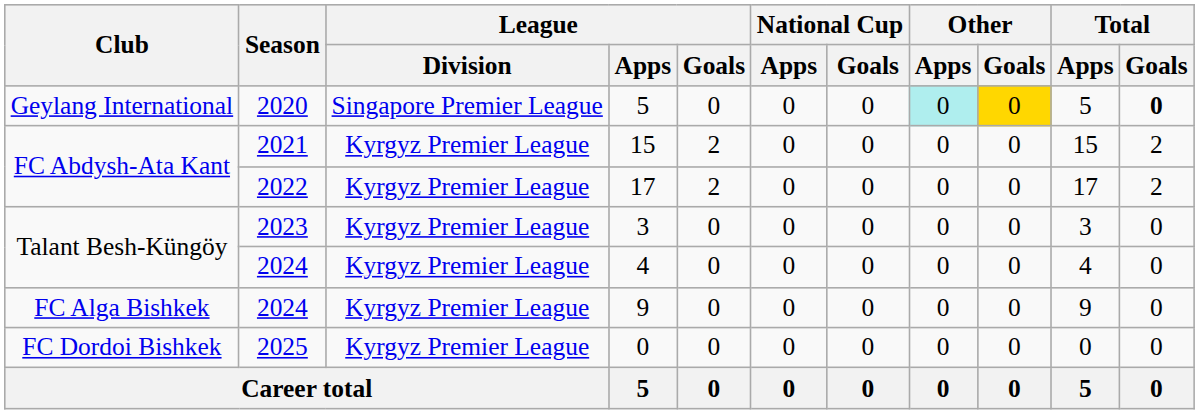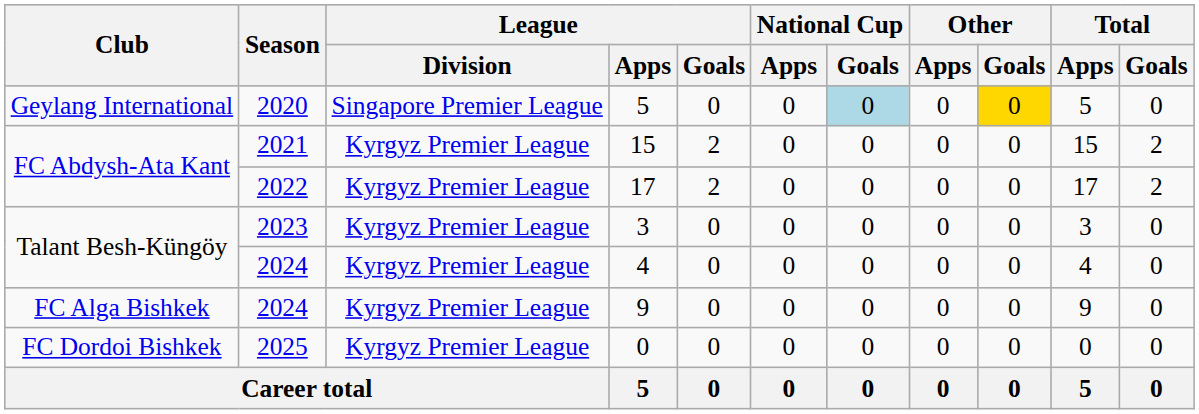(868, 105) no background -> (868, 105) lightblue background
(943, 105) paleturquoise background -> (943, 105) no background
(1156, 105) bold -> (1156, 105) normal
